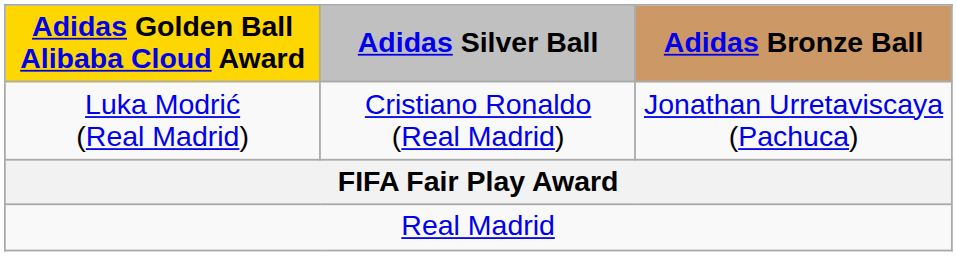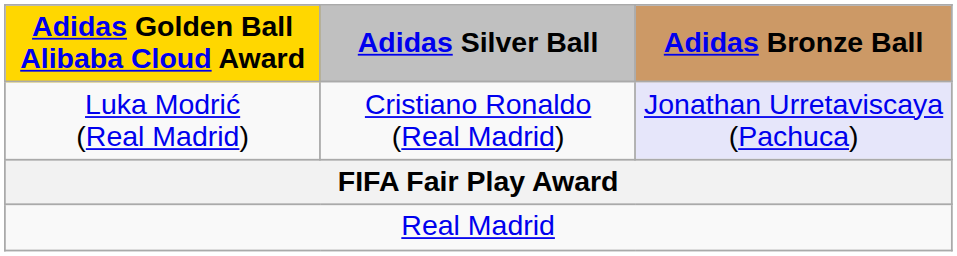(794, 120) no background -> (794, 120) lavender background
